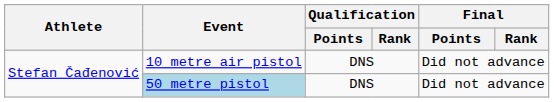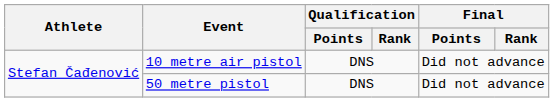(207, 85) lightblue background -> (207, 85) no background
